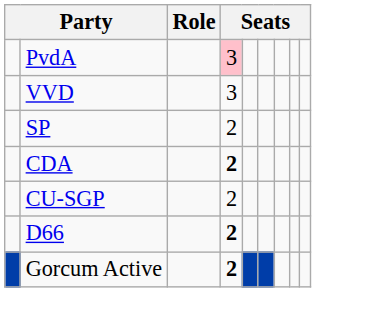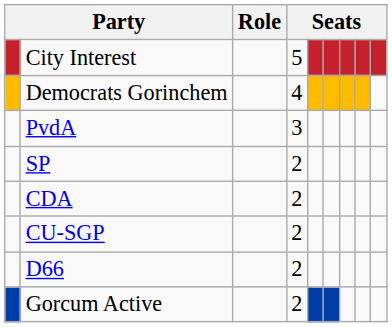+ row: (81, 57)
+ row: (127, 92)
(231, 57) pink background -> (297, 127) no background
- row: (50, 92)
(231, 163) bold -> (297, 198) normal
(231, 233) bold -> (297, 269) normal
(231, 269) bold -> (297, 304) normal
